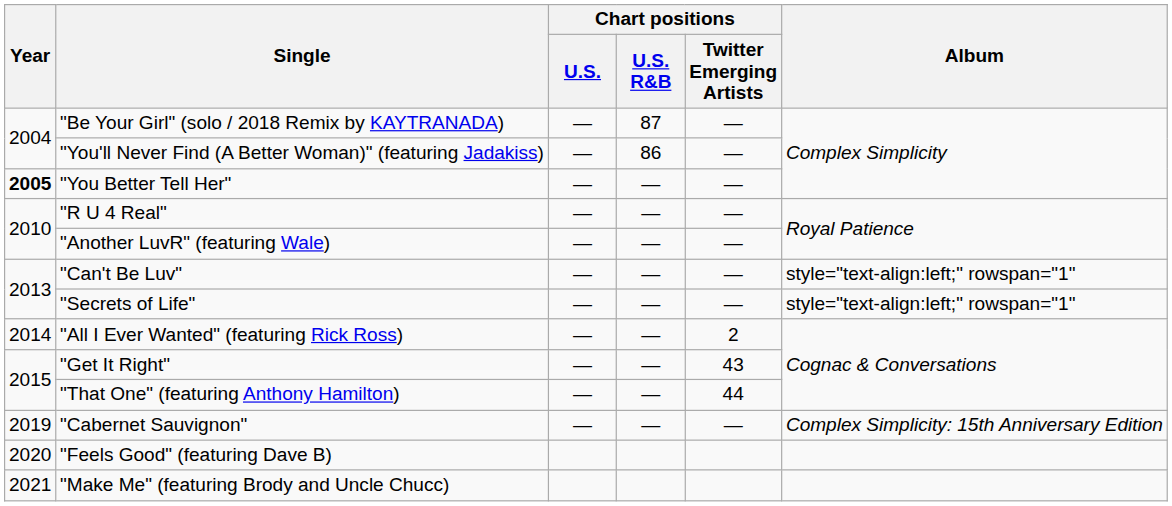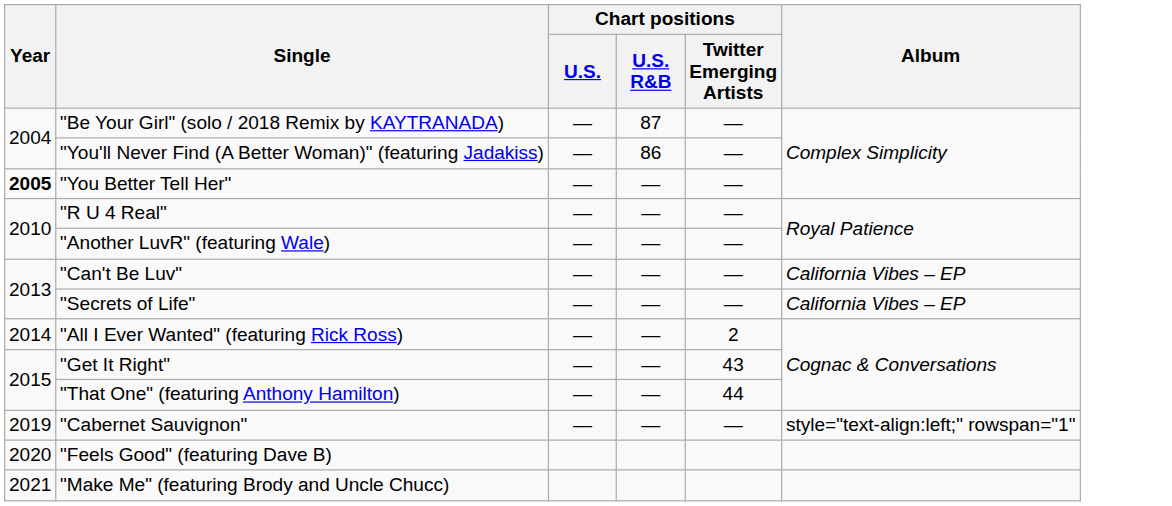(931, 273) style="text-align:left;" rowspan="1" -> (876, 273) California Vibes – EP
(931, 304) style="text-align:left;" rowspan="1" -> (876, 304) California Vibes – EP
(974, 424) Complex Simplicity: 15th Anniversary Edition -> (931, 424) style="text-align:left;" rowspan="1"
